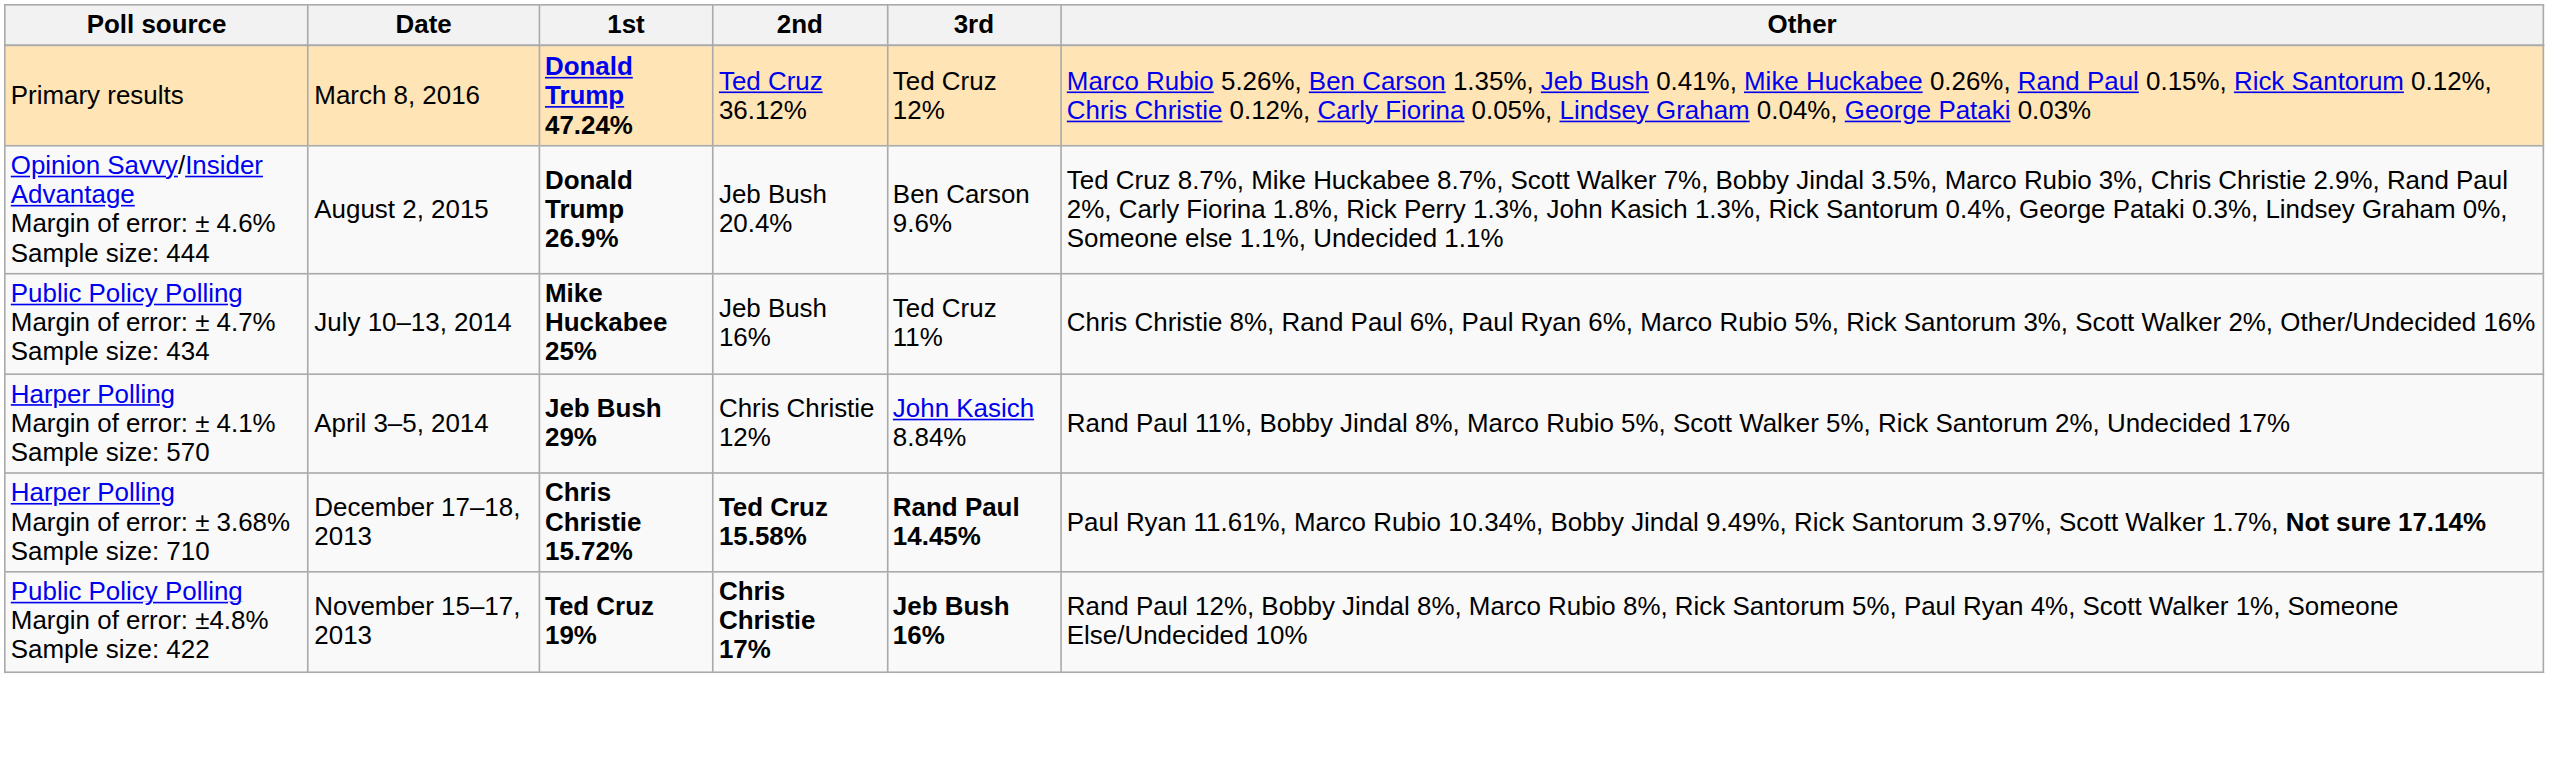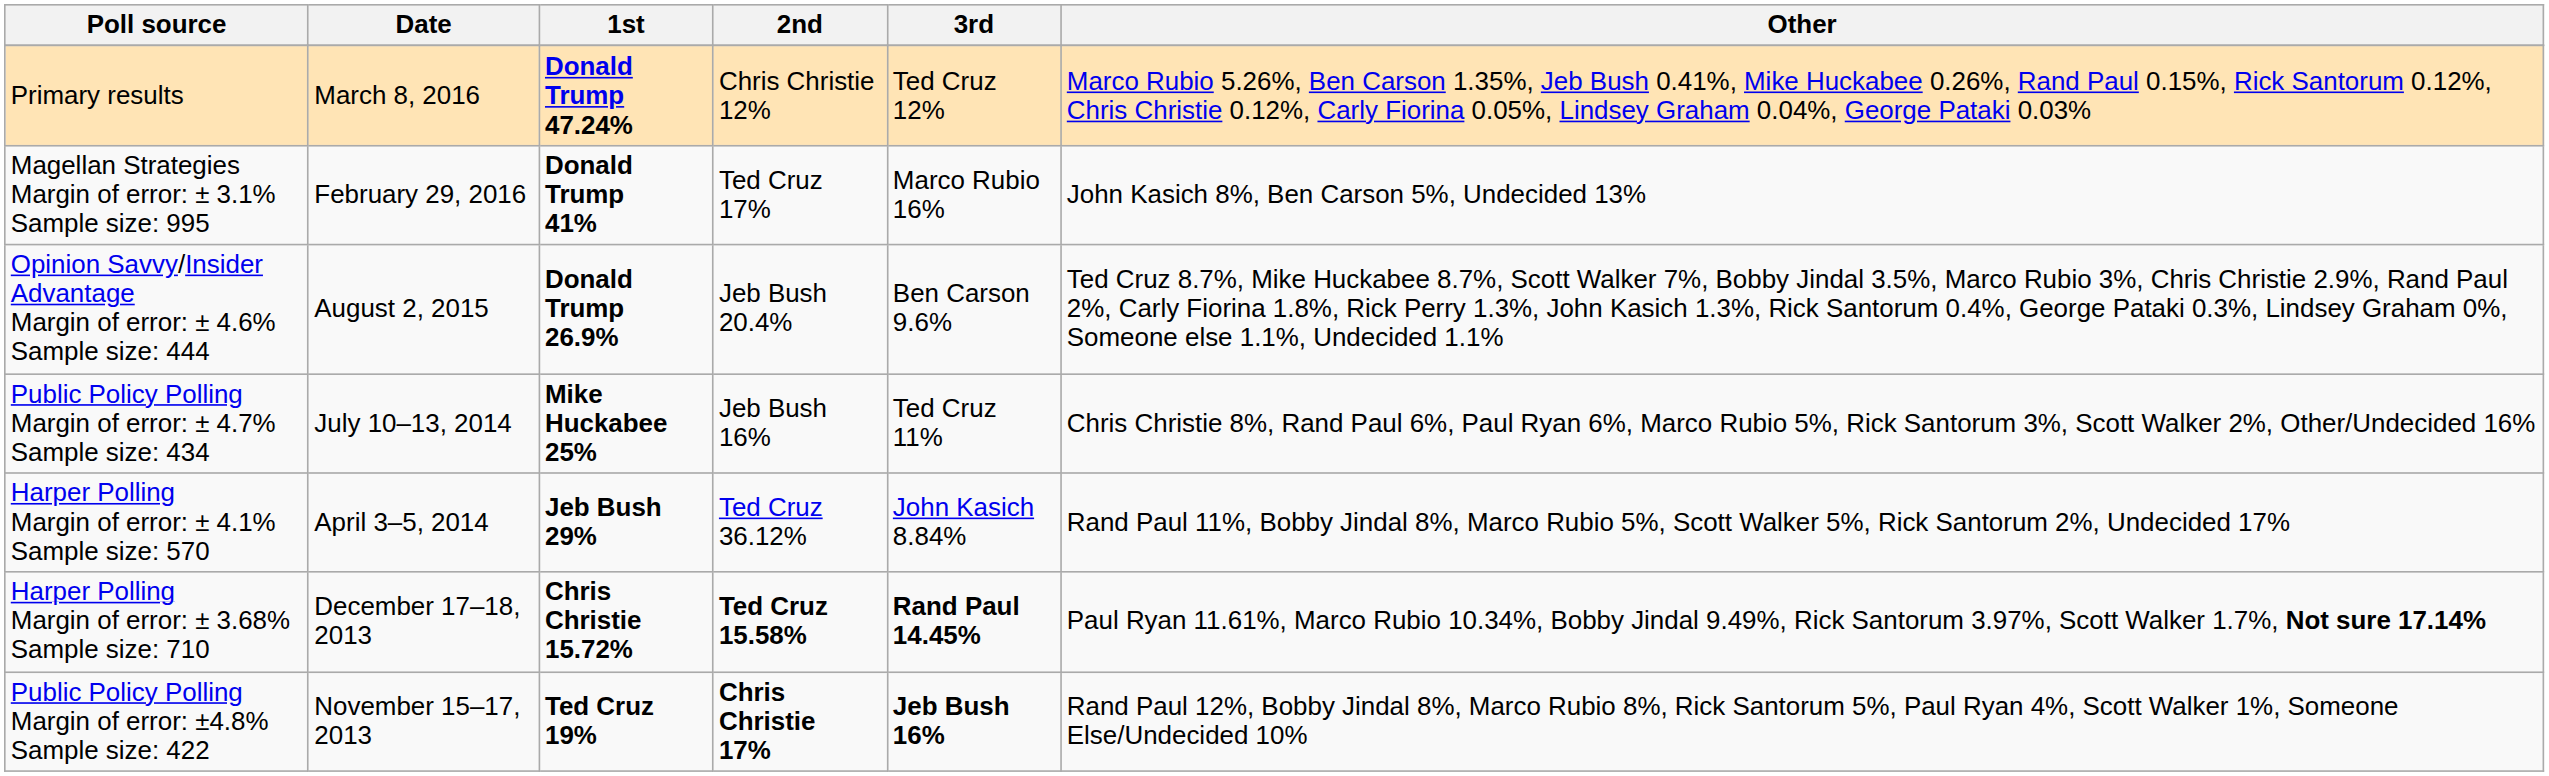(771, 95) Ted Cruz 36.12% -> (797, 95) Chris Christie 12%
+ row: (143, 194)
(797, 422) Chris Christie 12% -> (771, 522) Ted Cruz 36.12%
